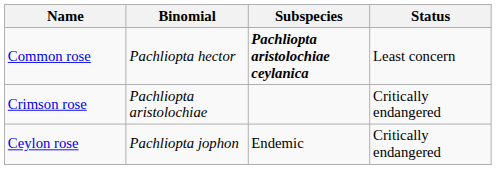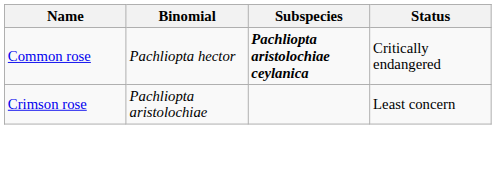(414, 56) Least concern -> (407, 56) Critically endangered
(407, 104) Critically endangered -> (414, 104) Least concern
- row: (43, 144)
